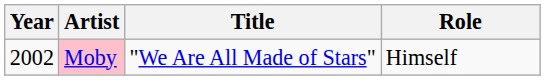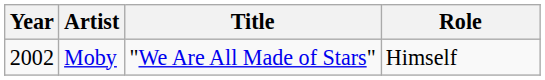(90, 57) pink background -> (90, 57) no background
